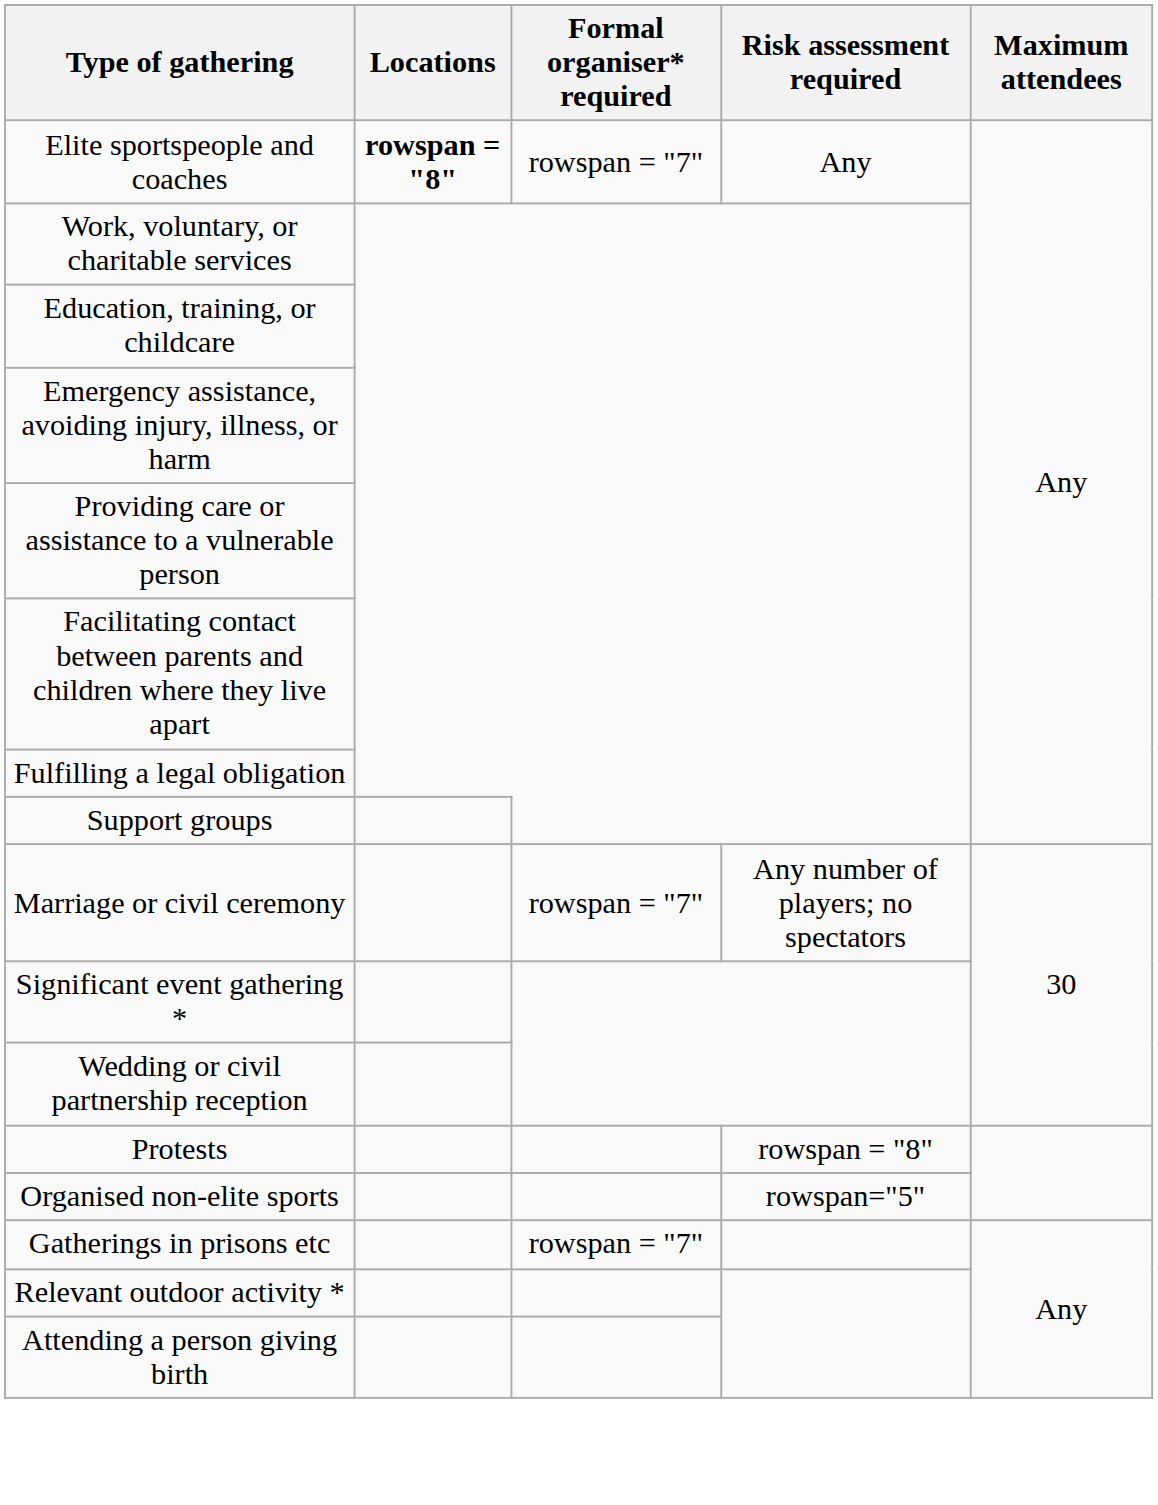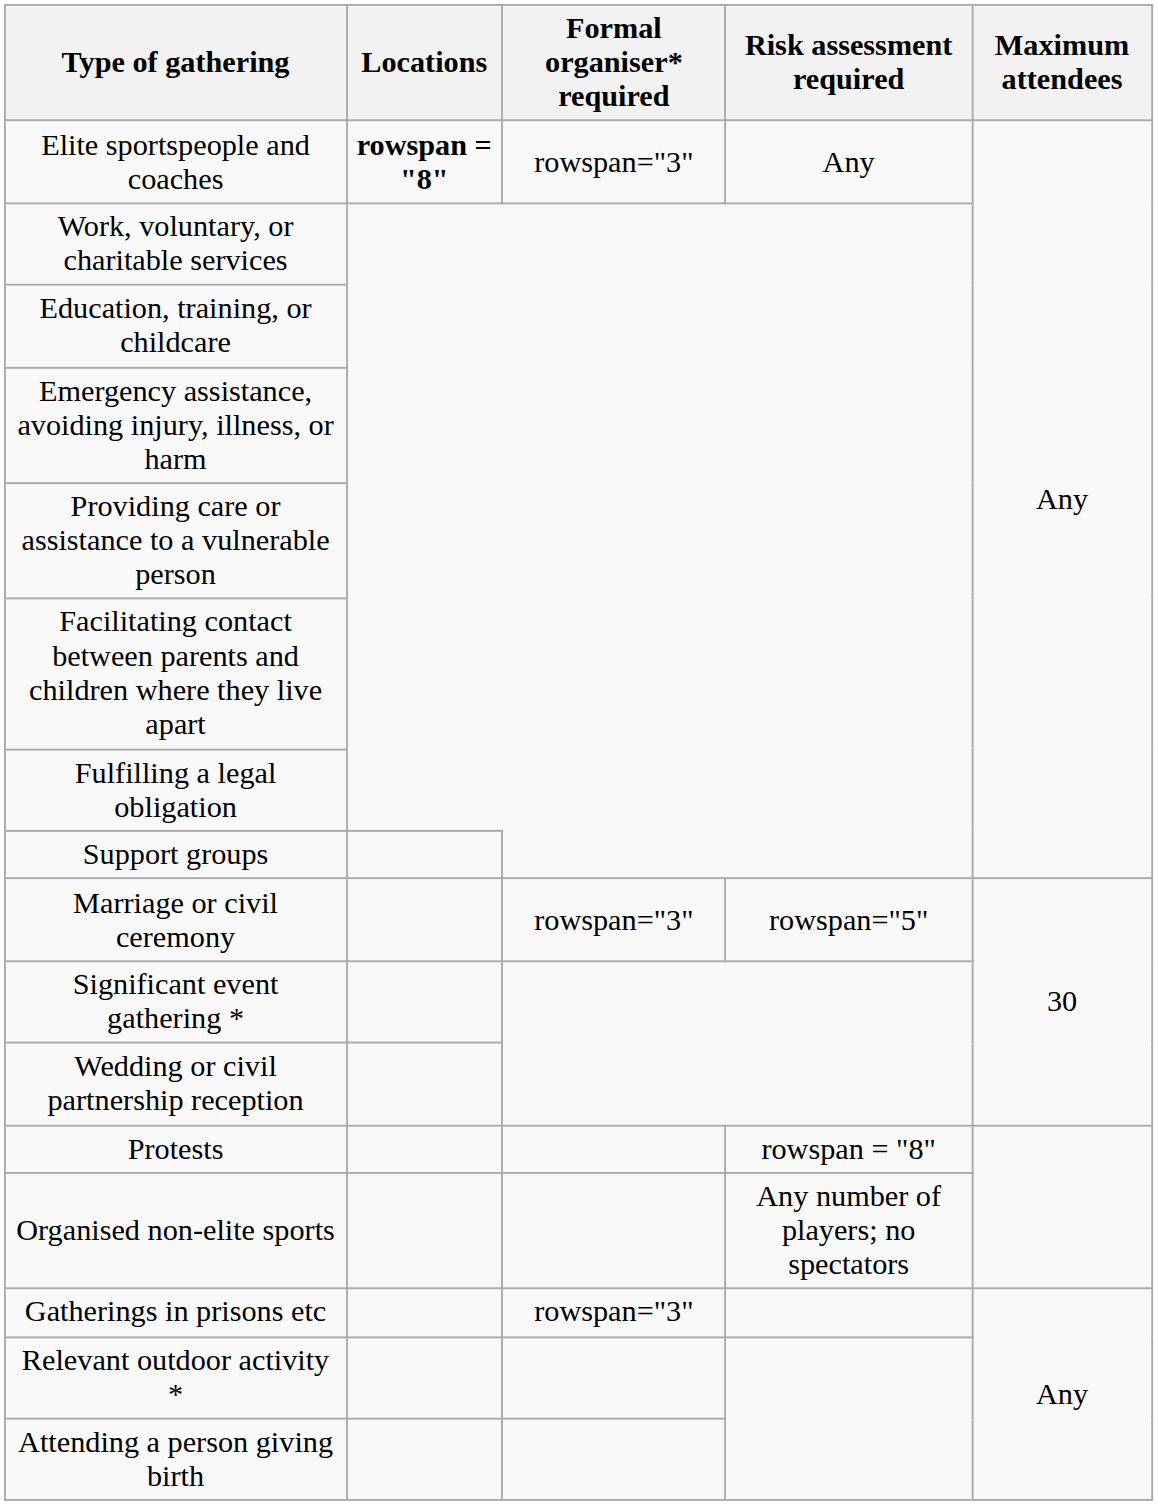(616, 161) rowspan = "7" -> (614, 161) rowspan="3"
(616, 902) rowspan = "7" -> (614, 919) rowspan="3"
(846, 902) Any number of players; no spectators -> (849, 919) rowspan="5"
(846, 1196) rowspan="5" -> (849, 1230) Any number of players; no spectators
(616, 1244) rowspan = "7" -> (614, 1312) rowspan="3"
